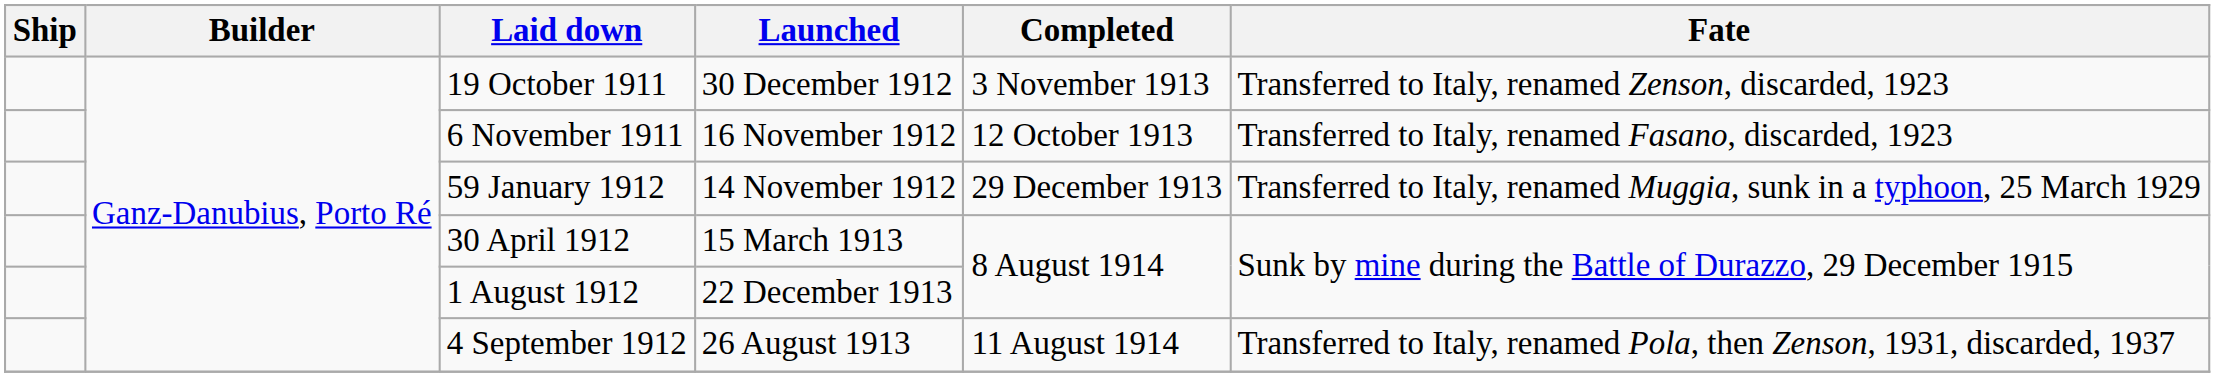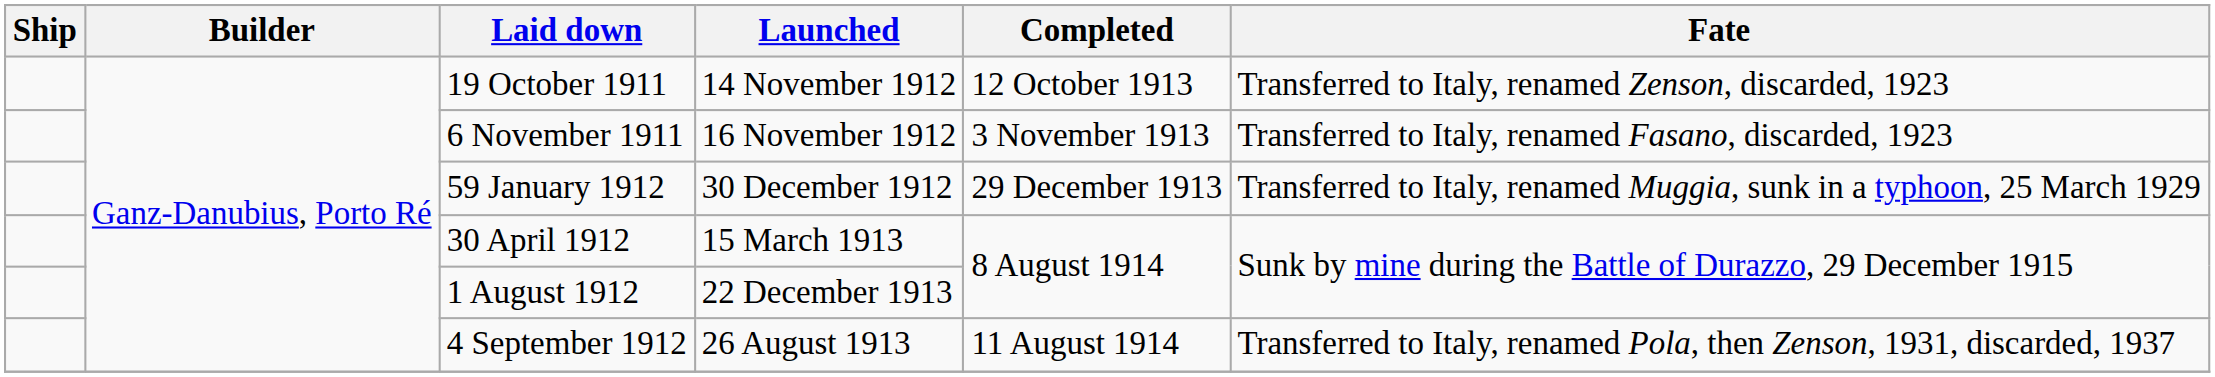(827, 82) 30 December 1912 -> (829, 82) 14 November 1912
(1090, 82) 3 November 1913 -> (1082, 82) 12 October 1913
(1082, 135) 12 October 1913 -> (1090, 135) 3 November 1913
(829, 187) 14 November 1912 -> (827, 187) 30 December 1912
